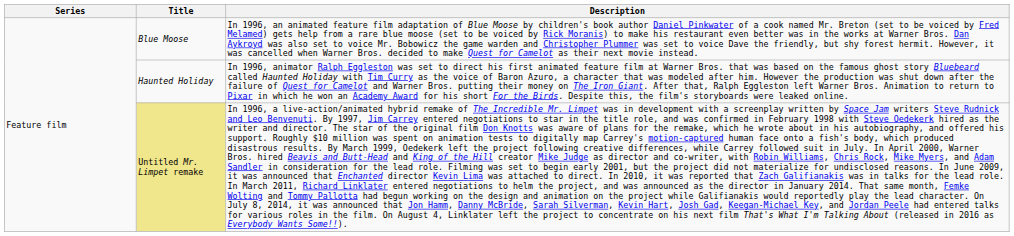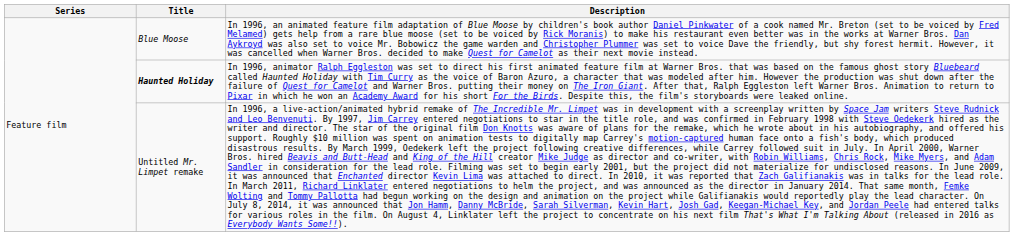(176, 81) normal -> (176, 81) bold
(171, 167) khaki background -> (171, 167) no background
